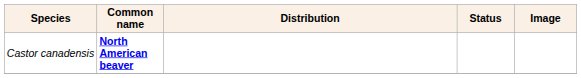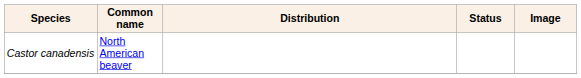(123, 53) bold -> (122, 53) normal
